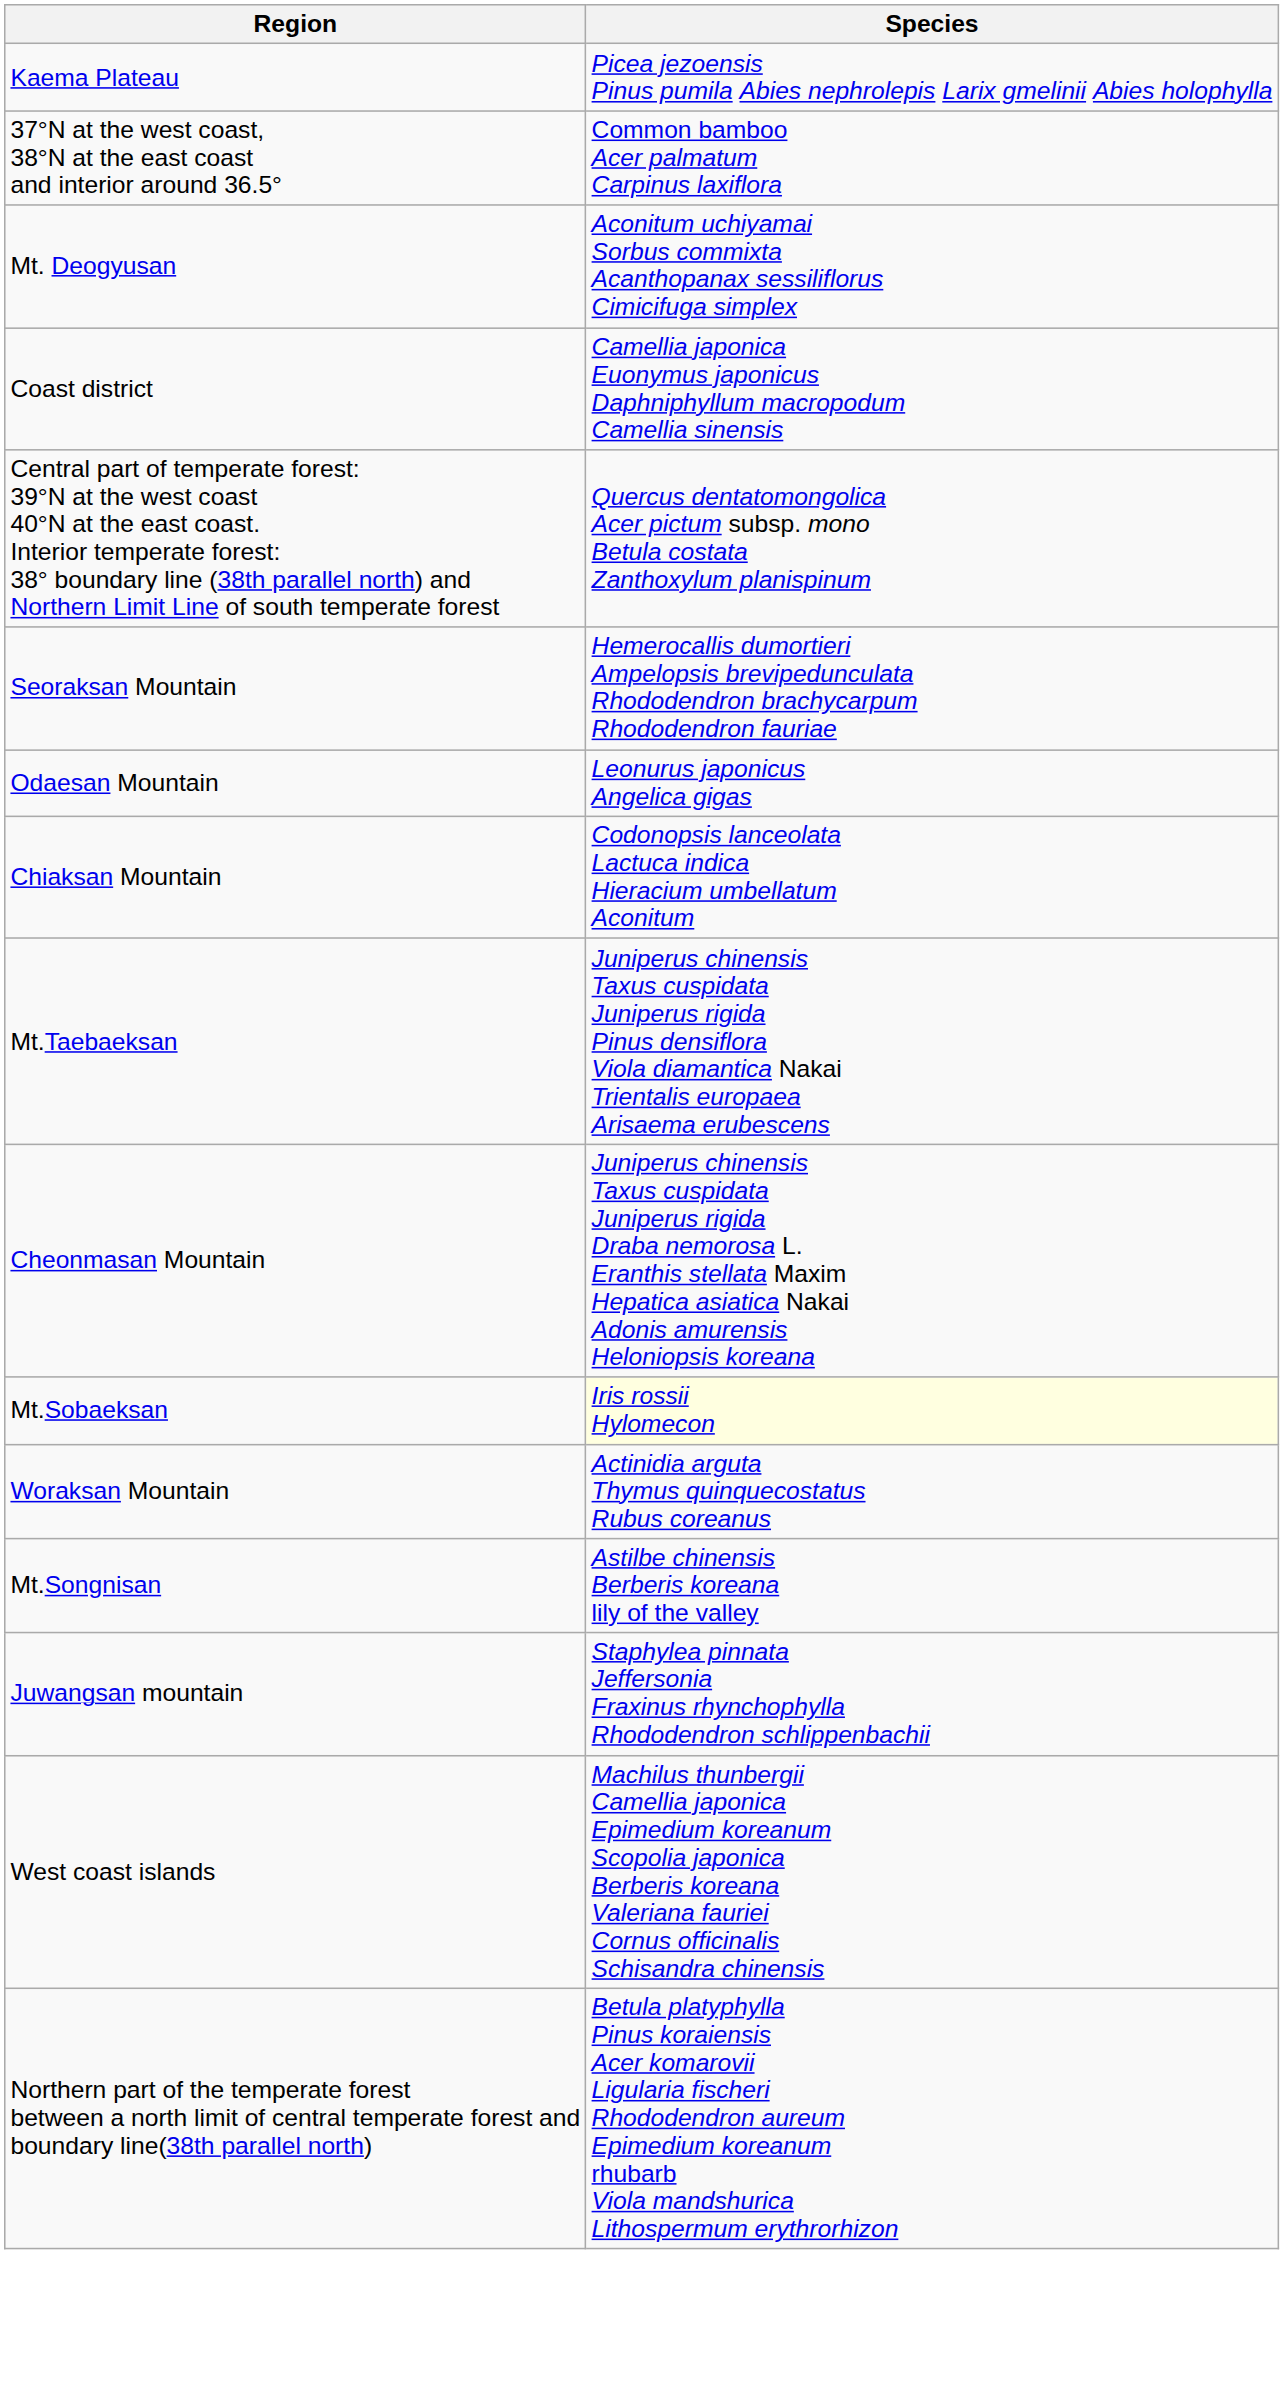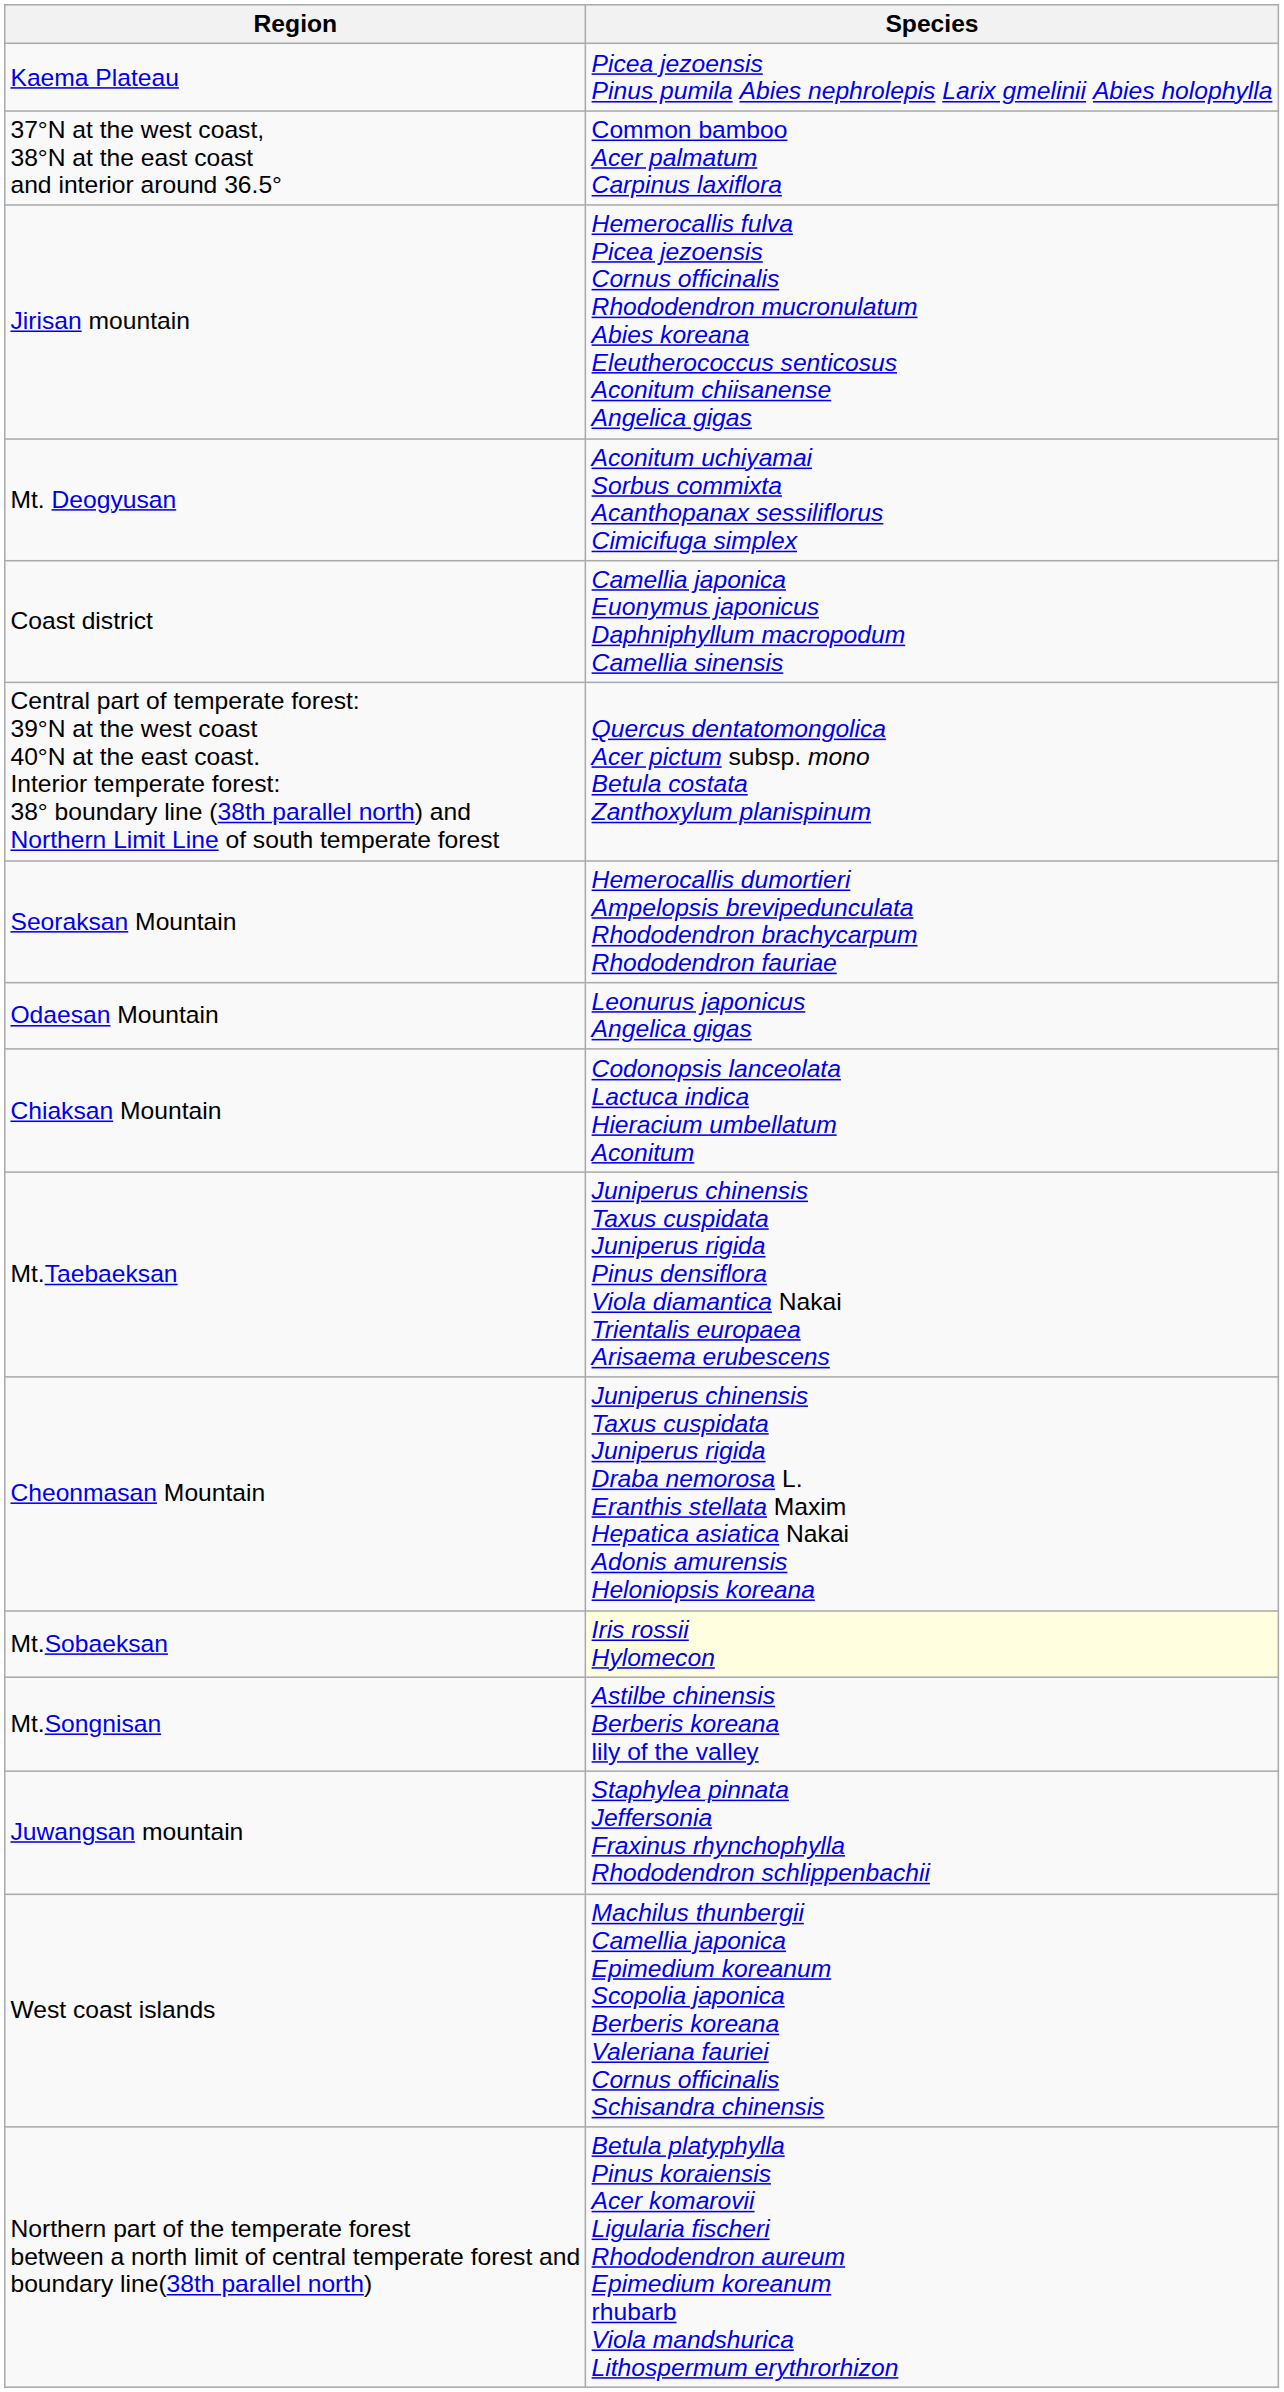+ row: (100, 321)
- row: (120, 1490)
